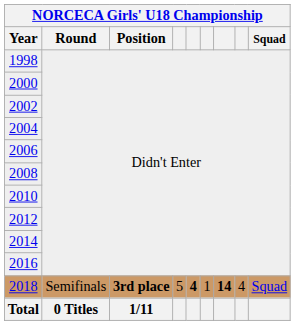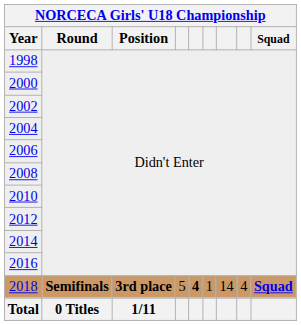(76, 286) normal -> (77, 286) bold
(224, 286) bold -> (227, 286) normal
(269, 286) normal -> (273, 286) bold
